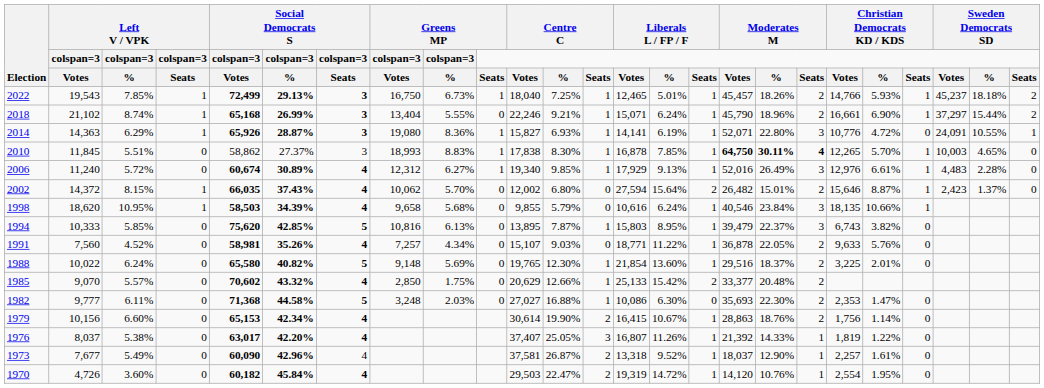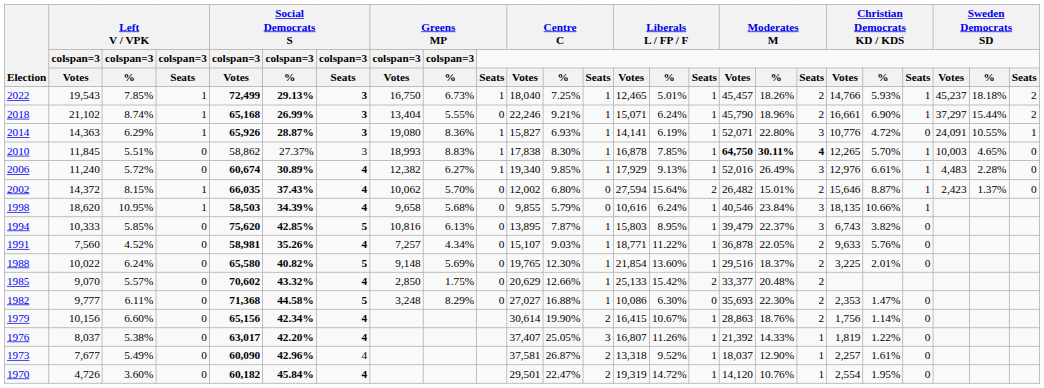(405, 170) 12,312 -> (405, 170) 12,382
(608, 244) 0 -> (608, 244) 1
(460, 300) 2.03% -> (460, 300) 8.29%
(245, 318) 65,153 -> (245, 318) 65,156
(525, 374) 29,503 -> (525, 374) 29,501
